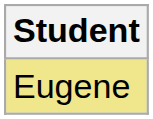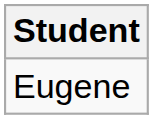(72, 85) khaki background -> (72, 85) no background
